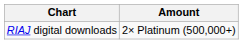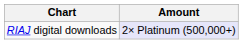(179, 30) no background -> (179, 30) lavender background
